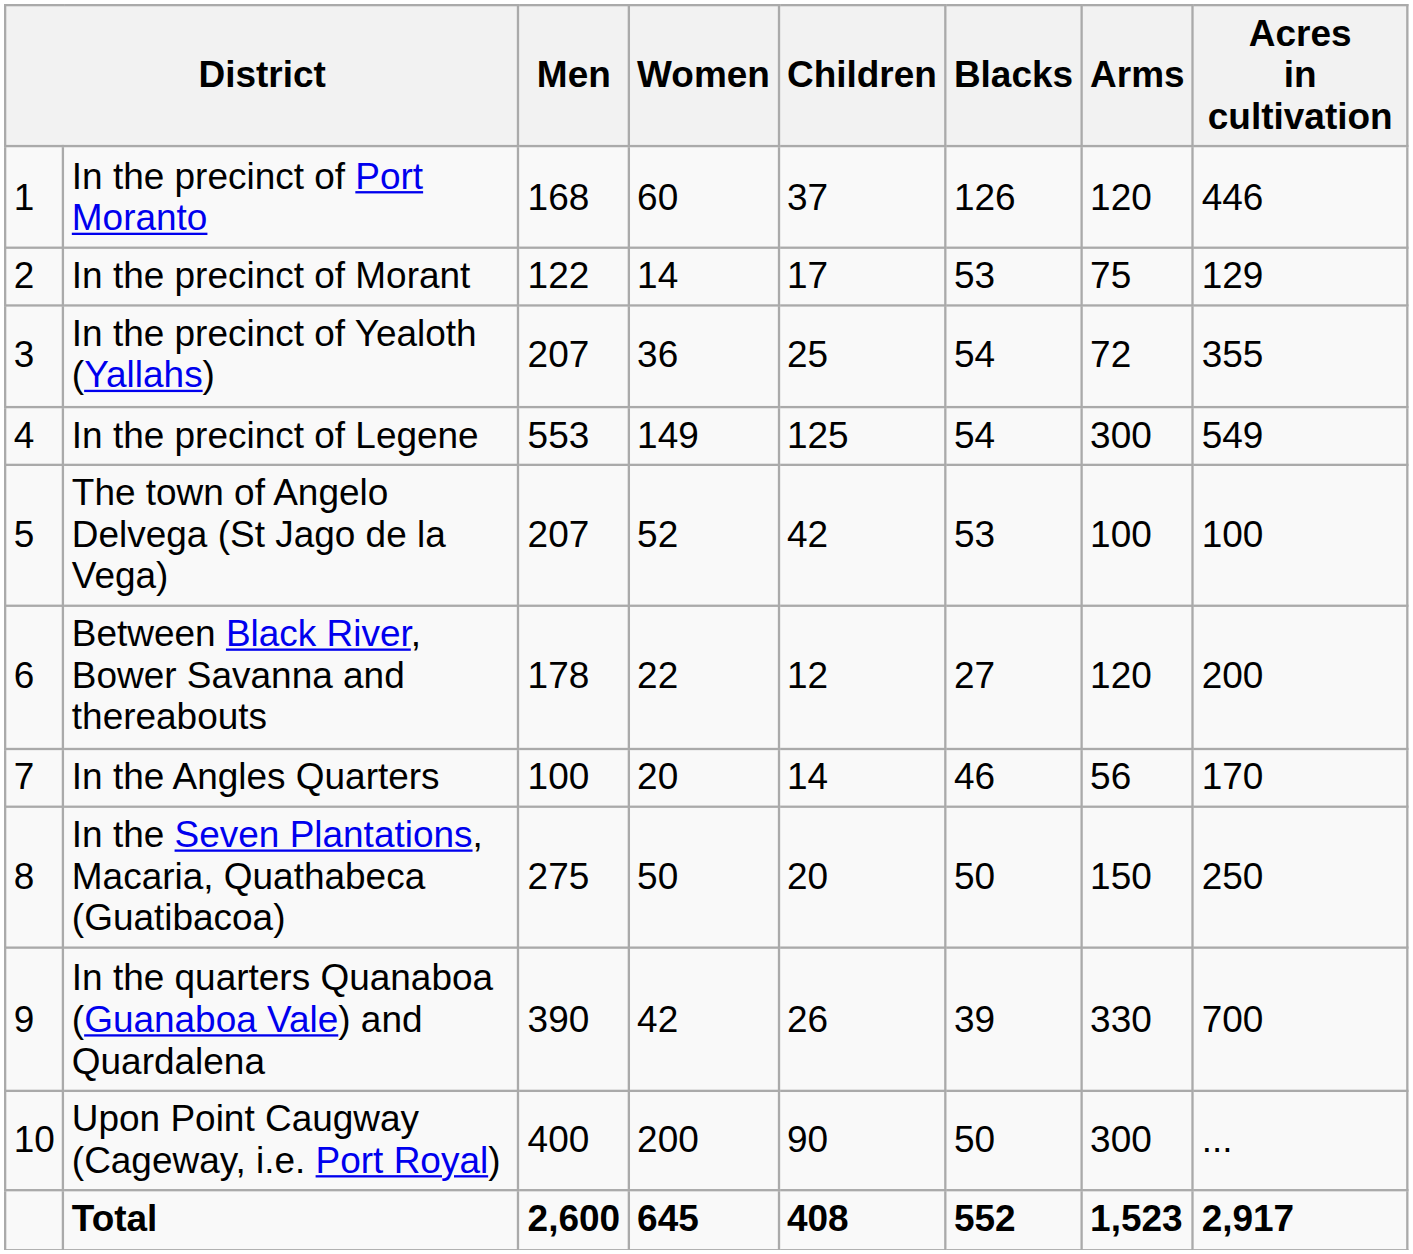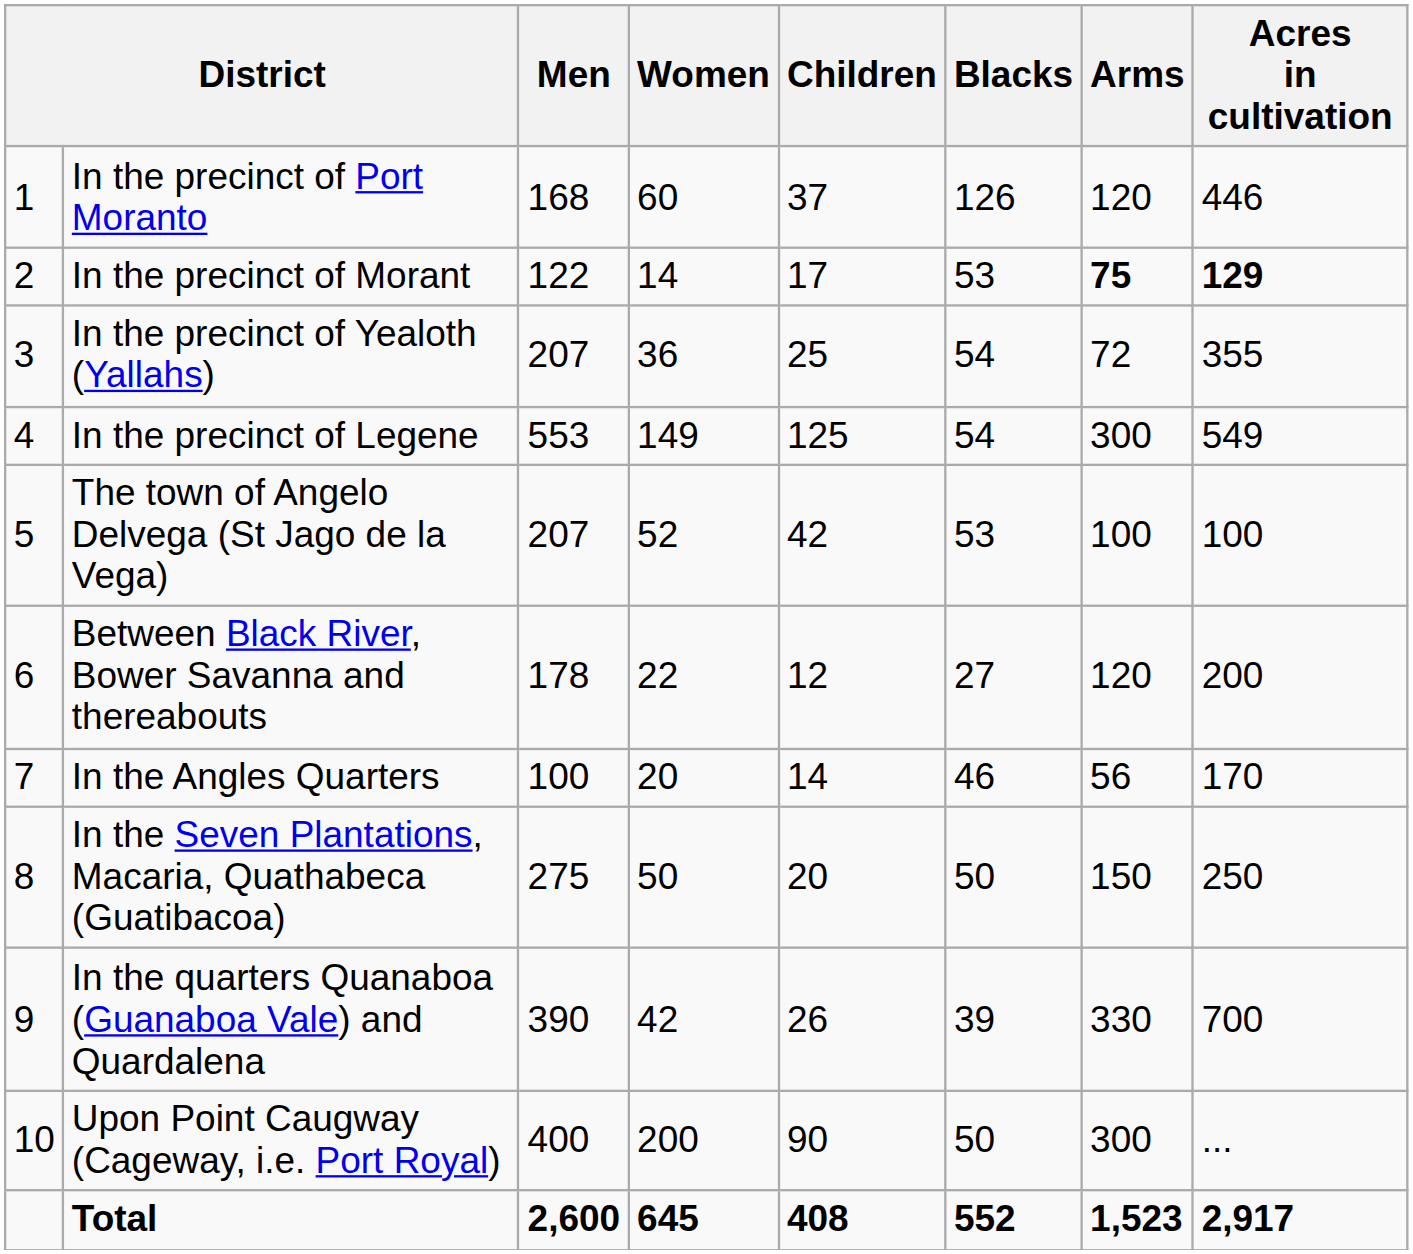(1111, 275) normal -> (1111, 275) bold
(1232, 275) normal -> (1232, 275) bold
